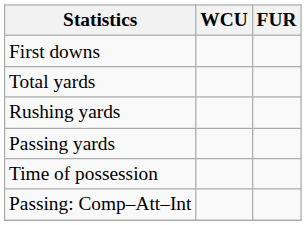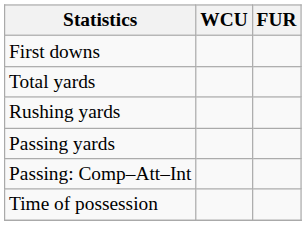rows swapped: (100, 204) <-> (83, 173)
